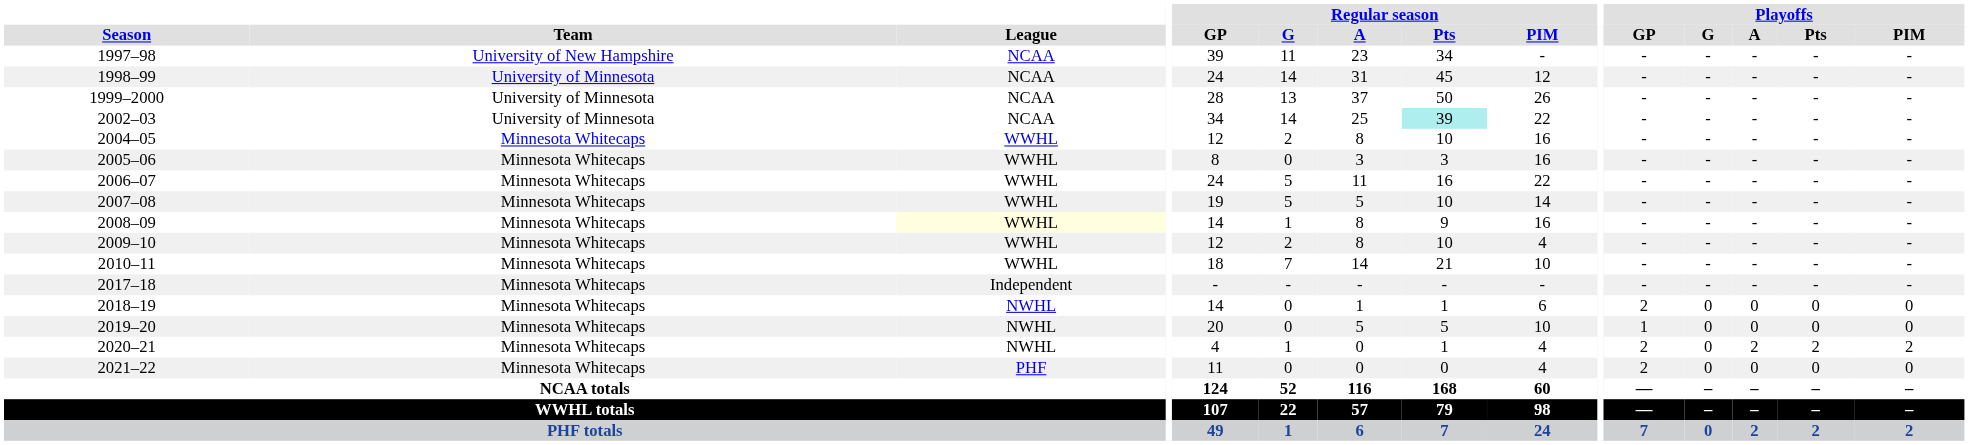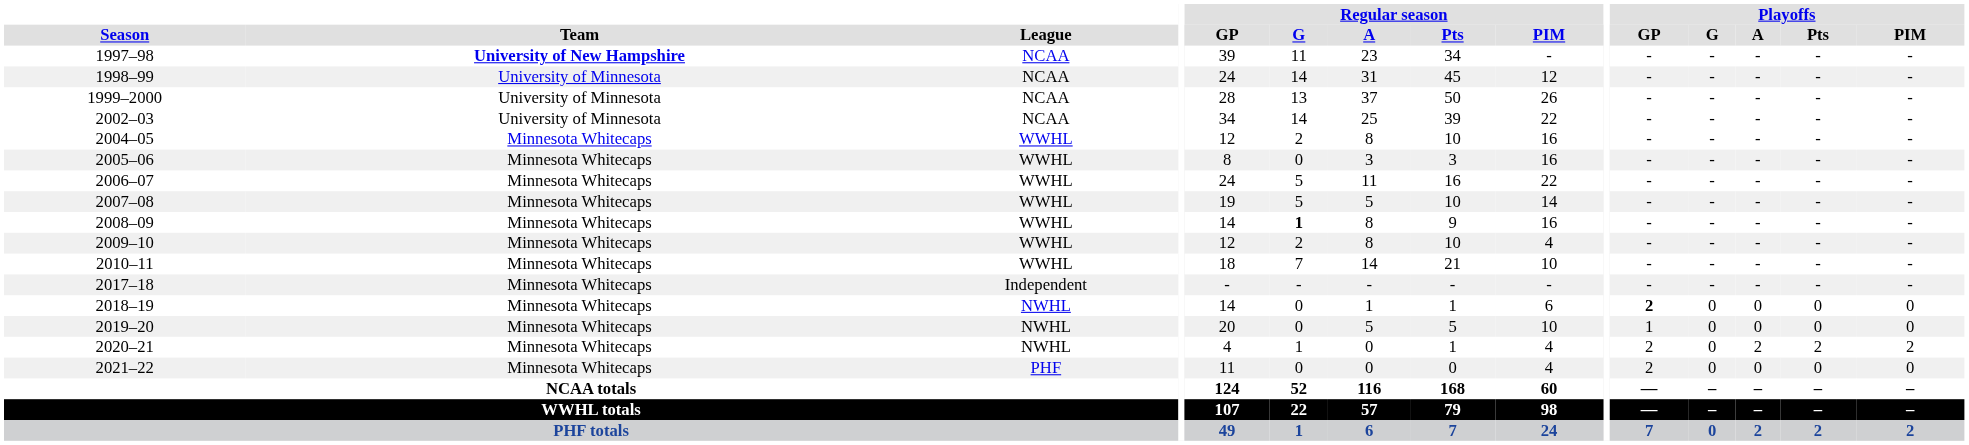(573, 55) normal -> (580, 55) bold
(1444, 118) paleturquoise background -> (1453, 118) no background
(1031, 222) lightyellow background -> (1046, 222) no background
(1288, 222) normal -> (1299, 222) bold
(1644, 305) normal -> (1649, 305) bold
